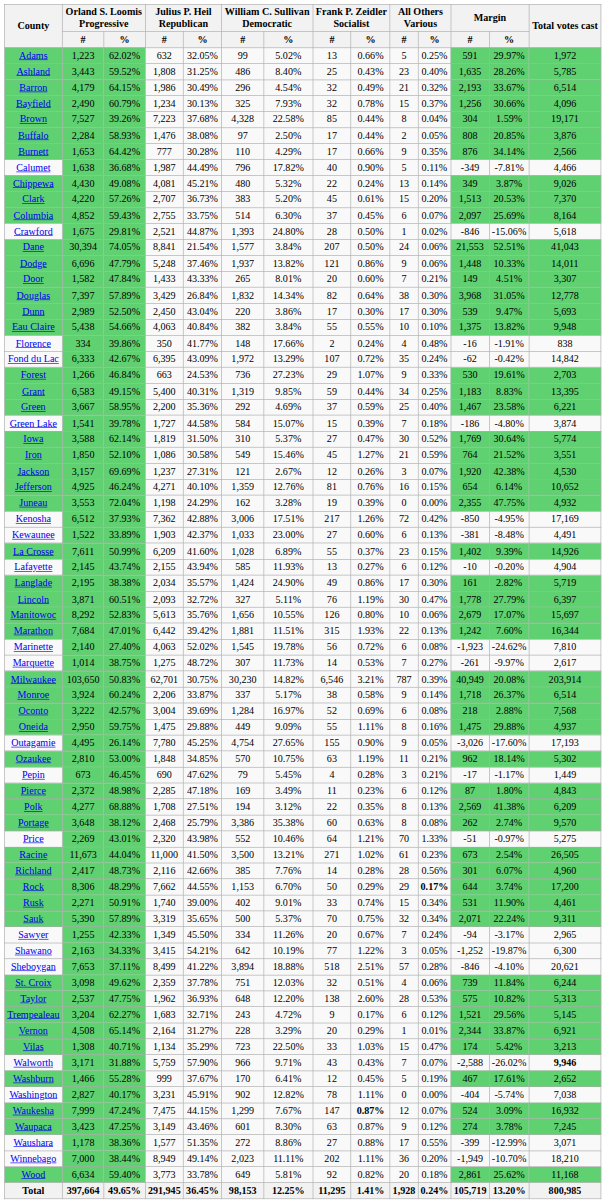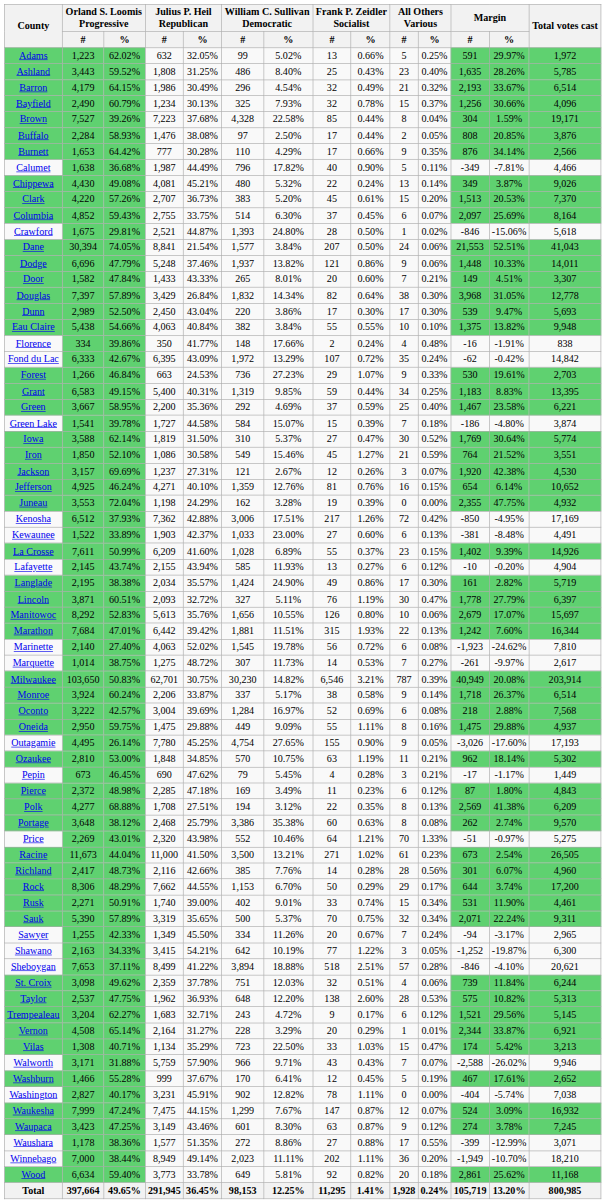(434, 887) bold -> (434, 887) normal
(565, 1062) bold -> (565, 1062) normal
(371, 1110) bold -> (371, 1110) normal
